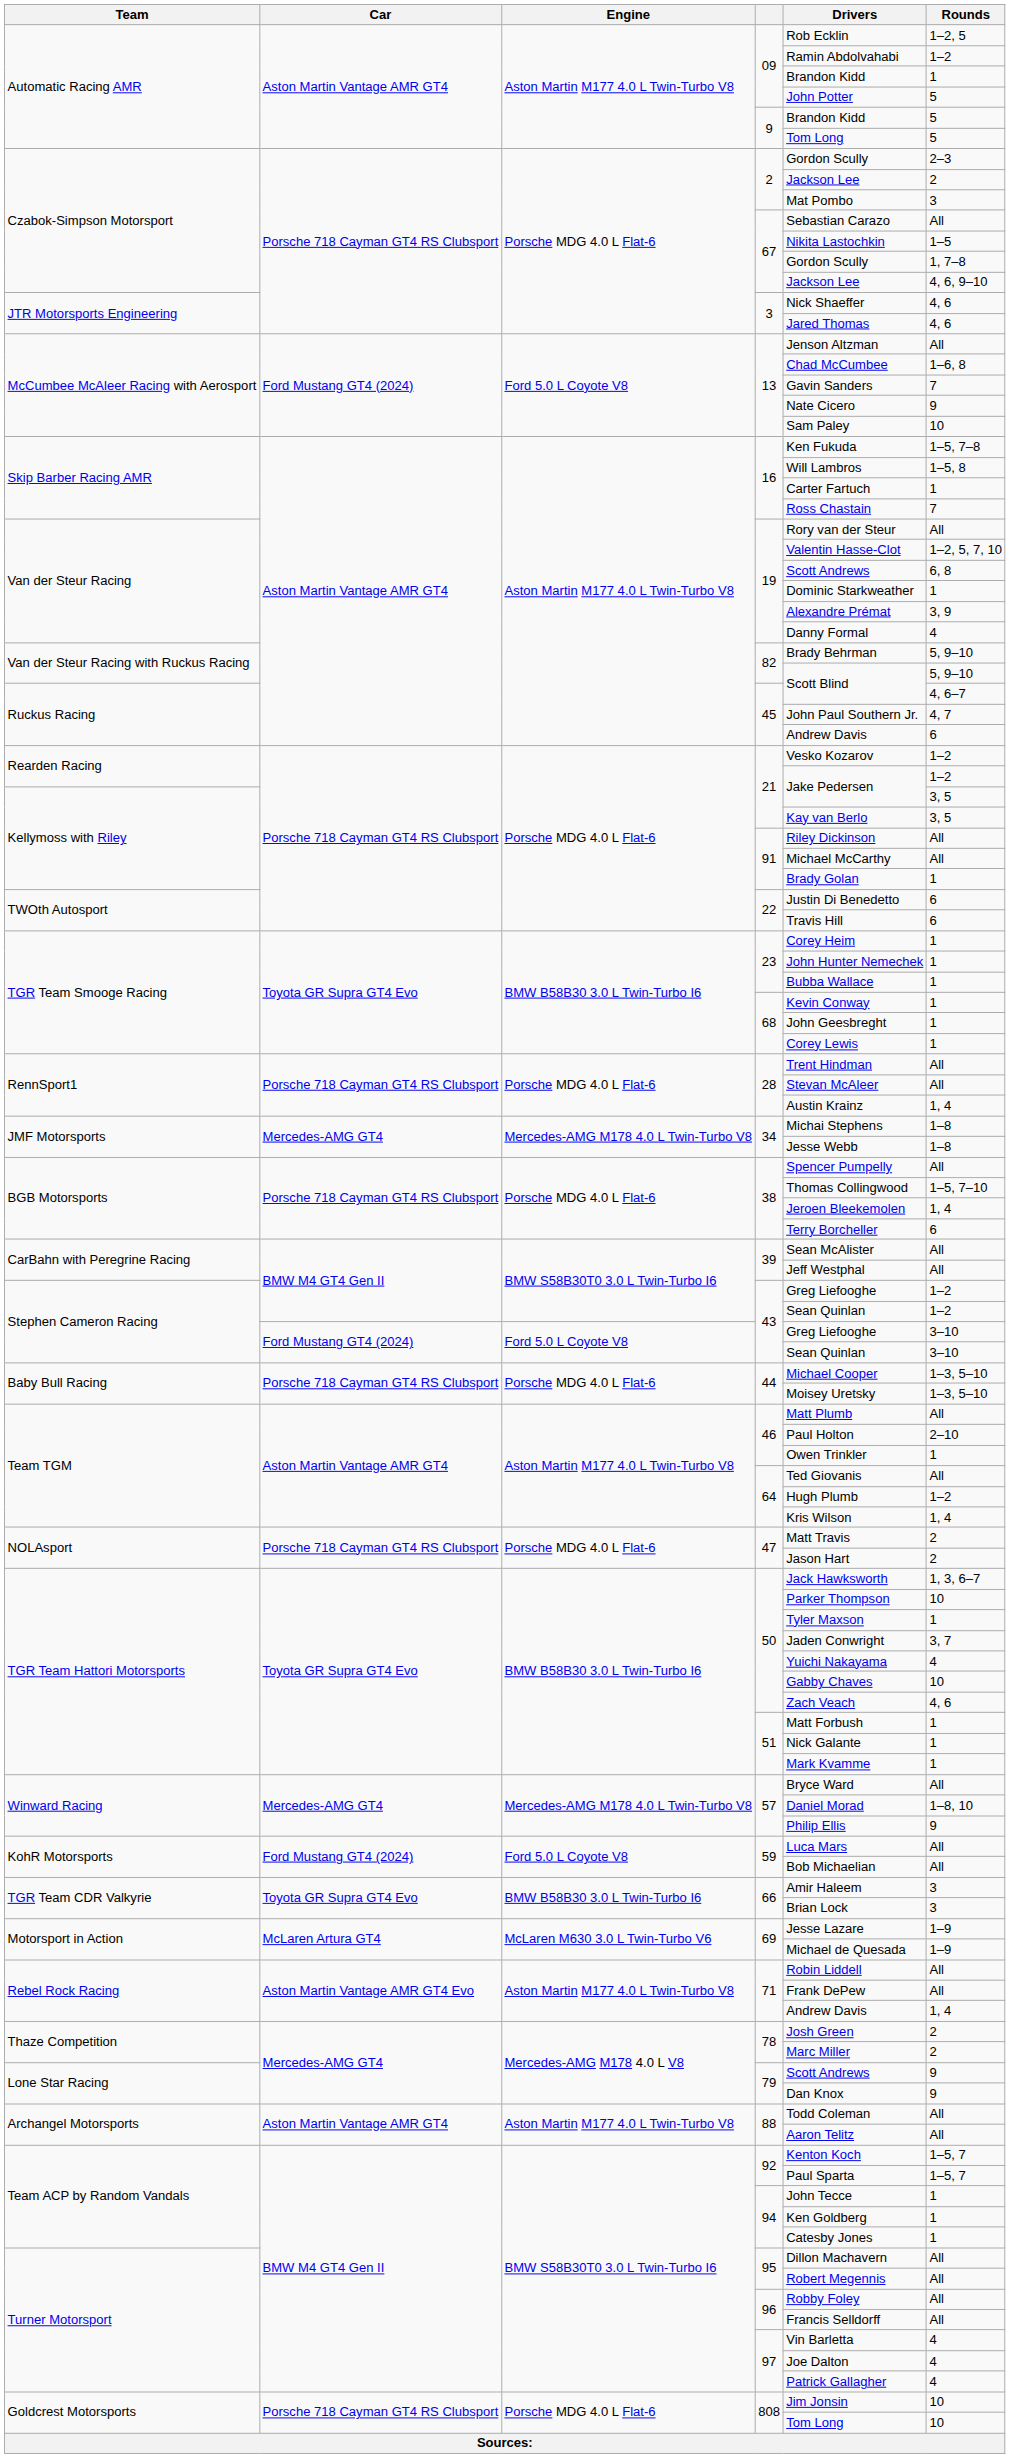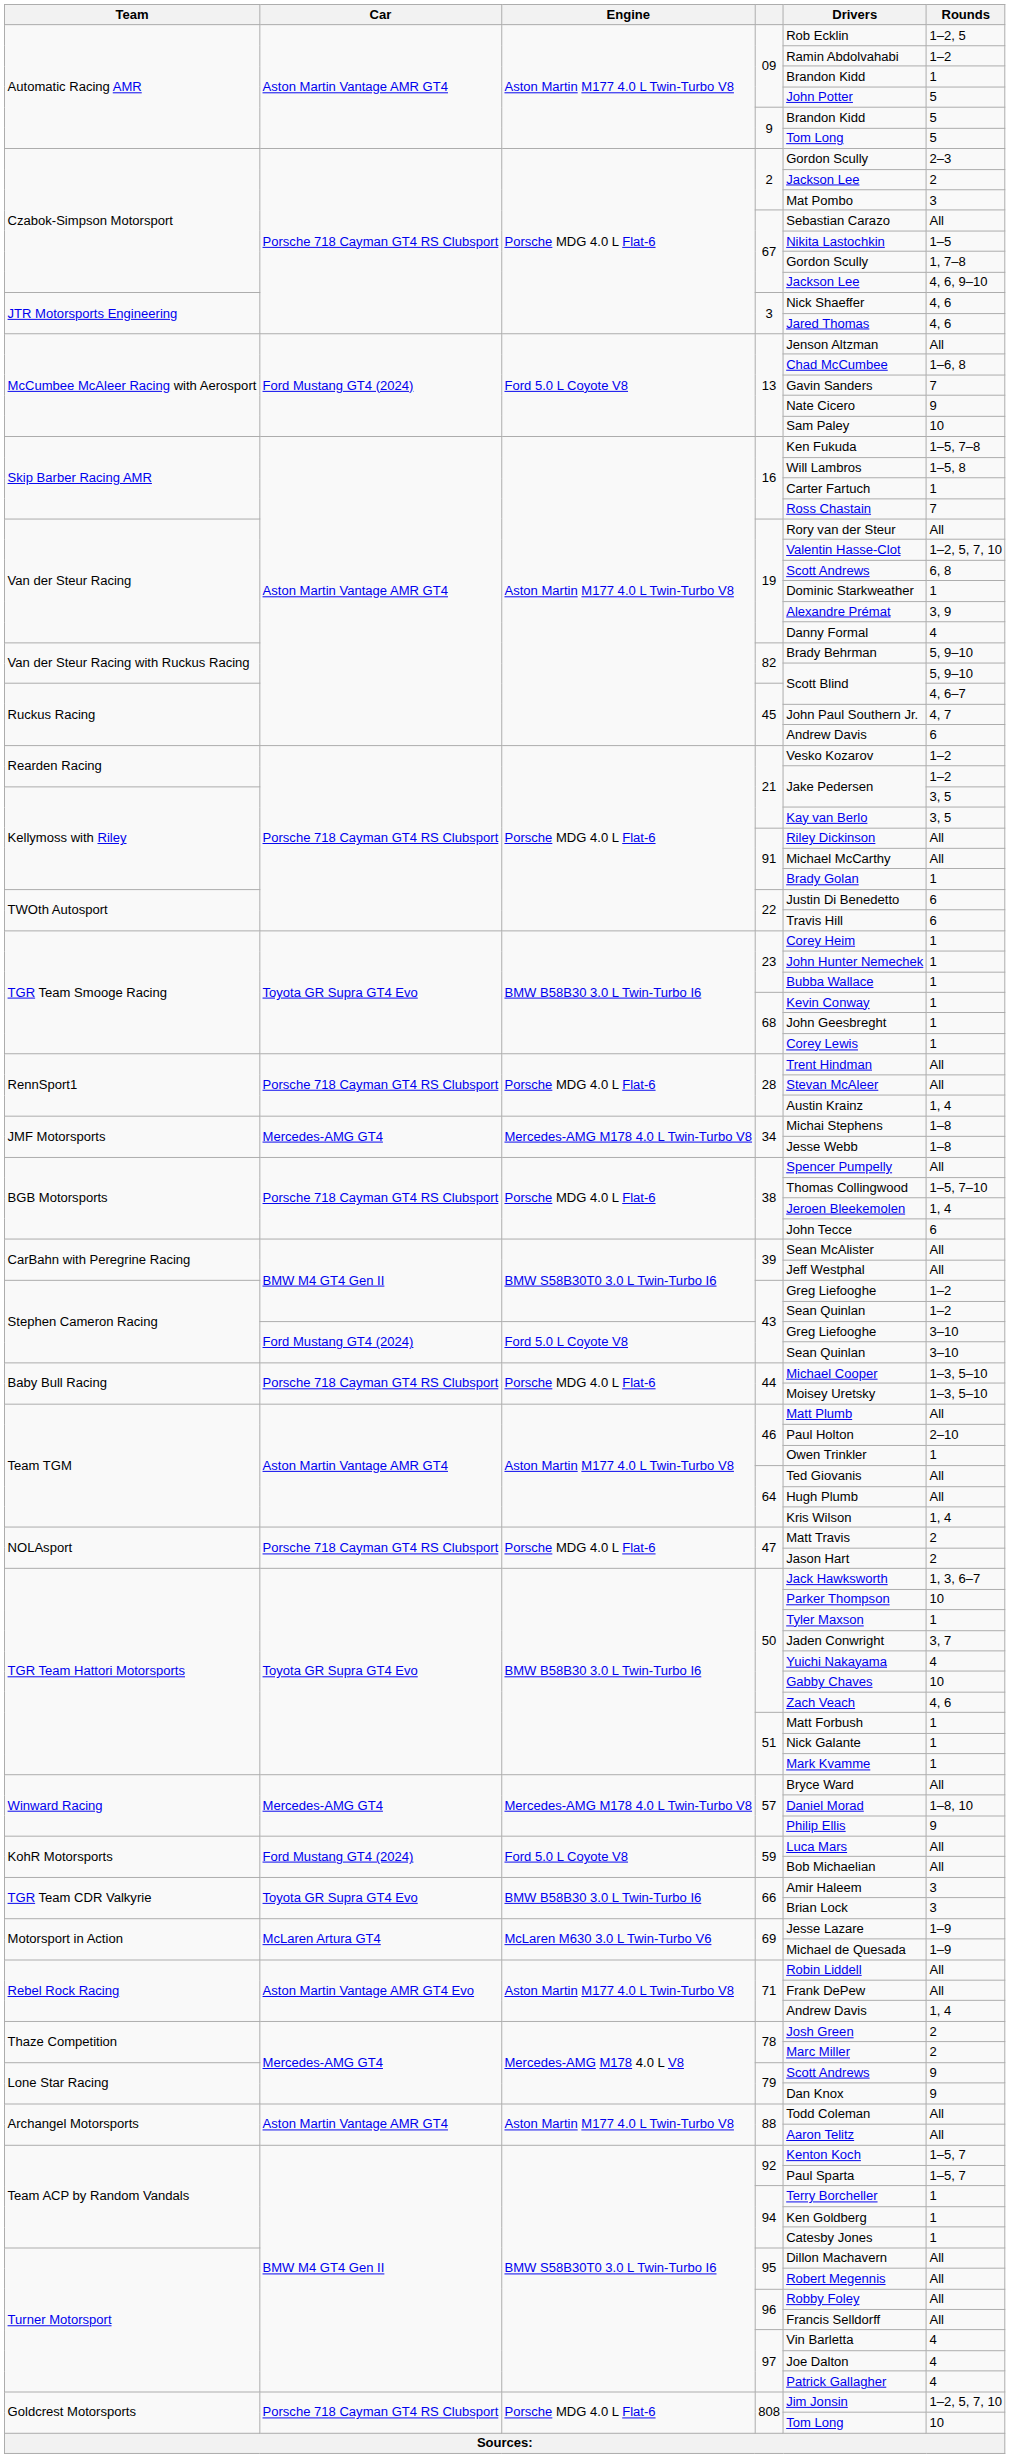(832, 1229) Terry Borcheller -> (819, 1229) John Tecce
(940, 1496) 1–2 -> (937, 1496) All
(819, 2196) John Tecce -> (832, 2196) Terry Borcheller
(937, 2402) 10 -> (966, 2402) 1–2, 5, 7, 10
